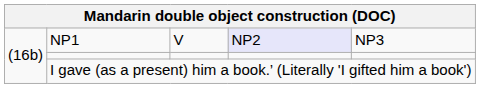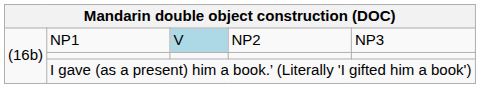(179, 40) no background -> (179, 40) lightblue background
(246, 40) lavender background -> (246, 40) no background
